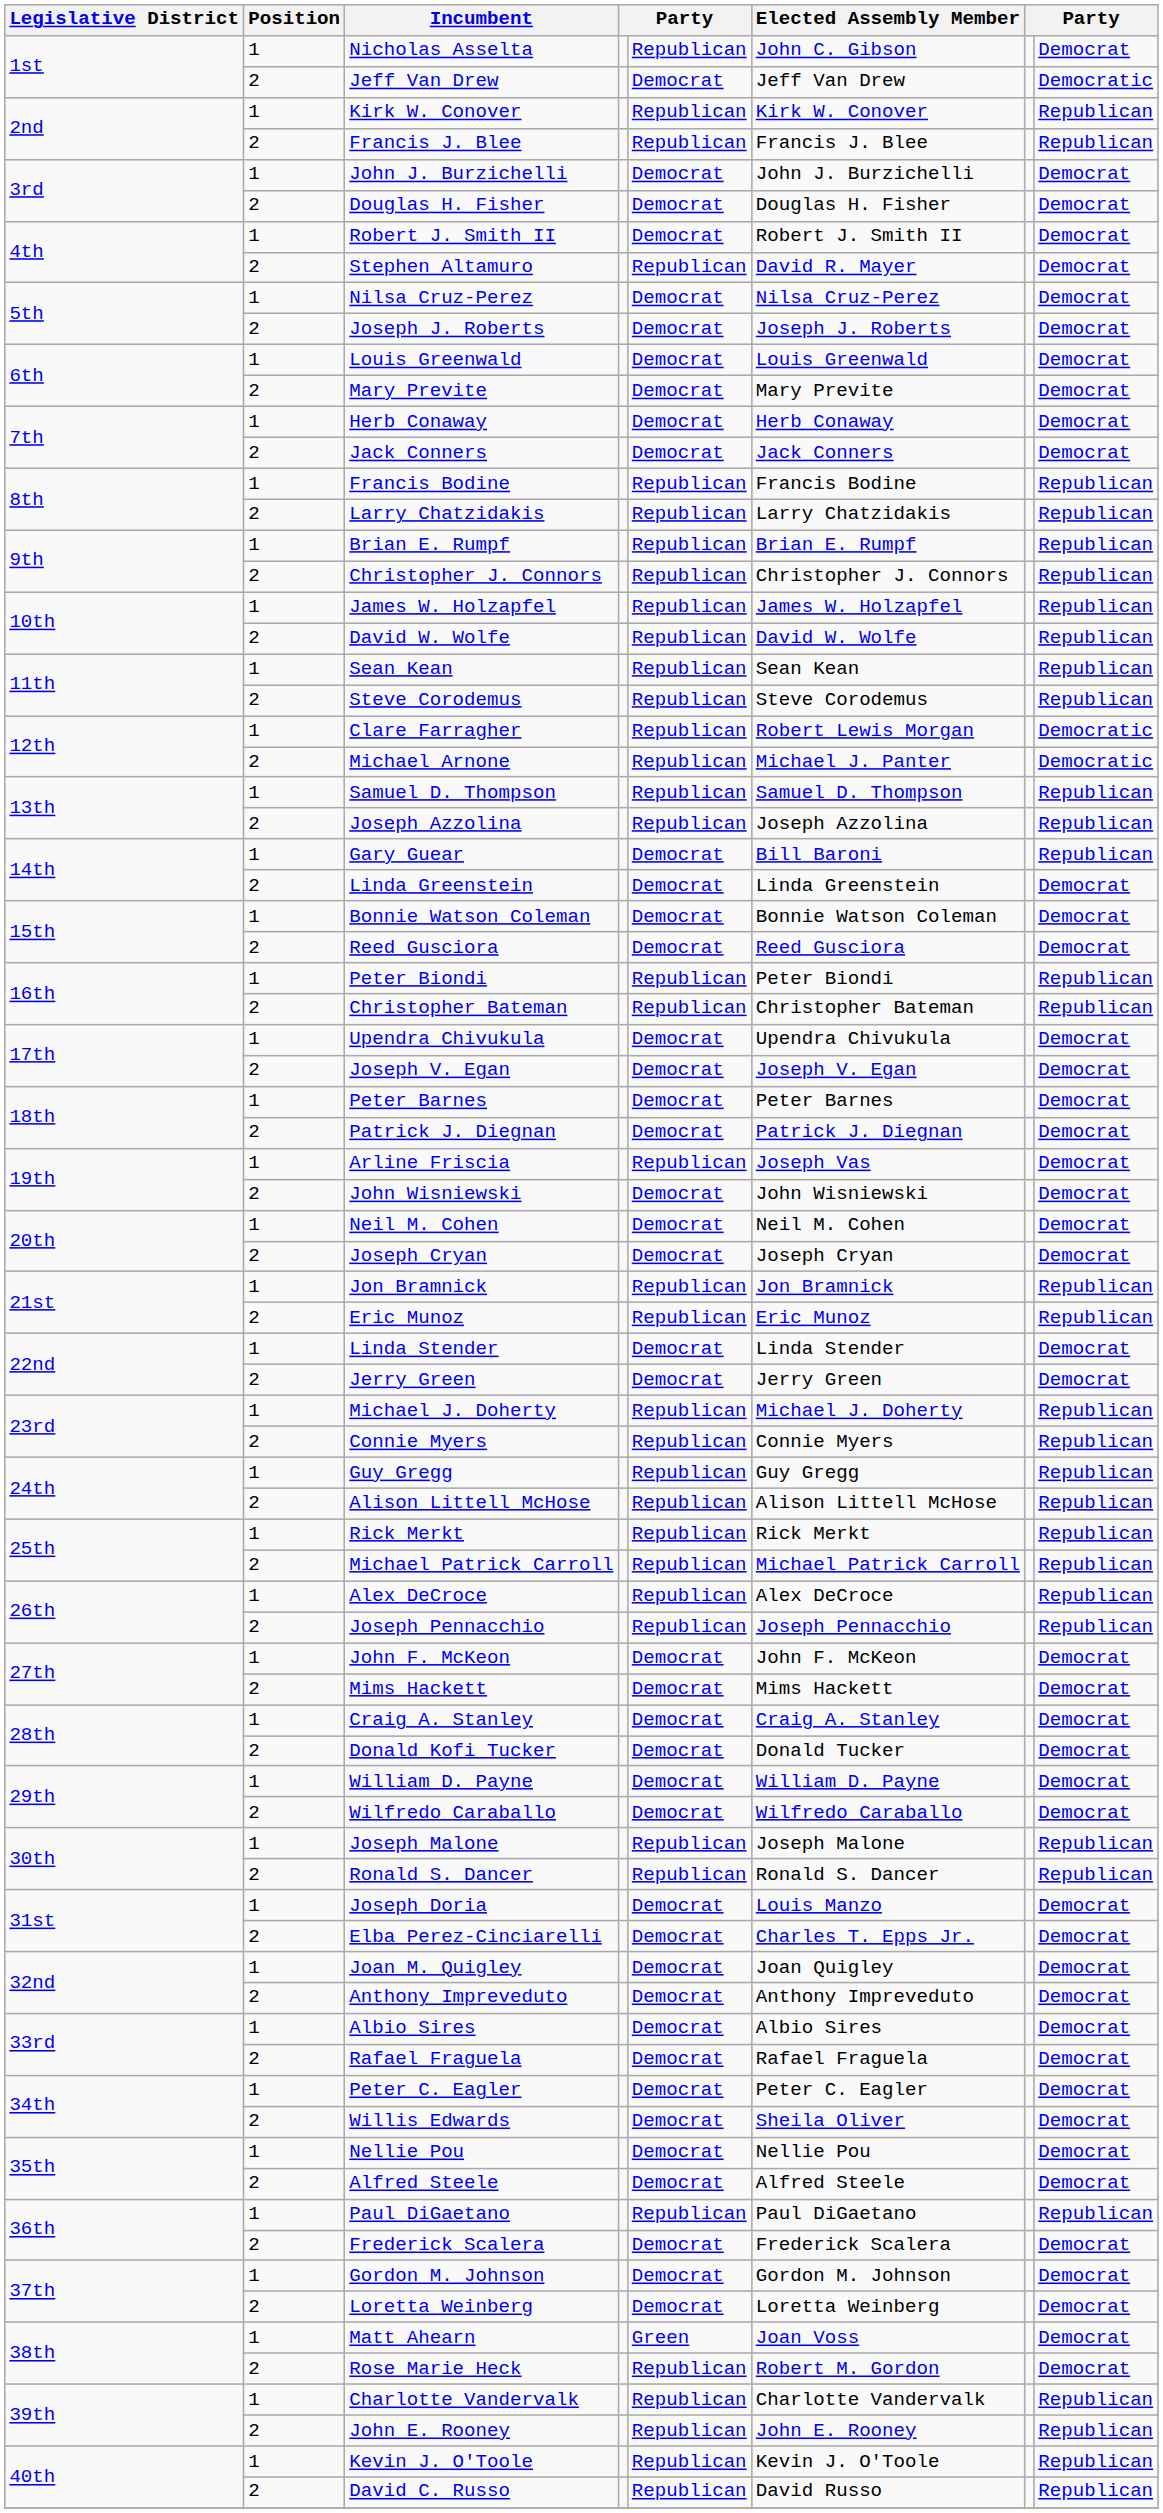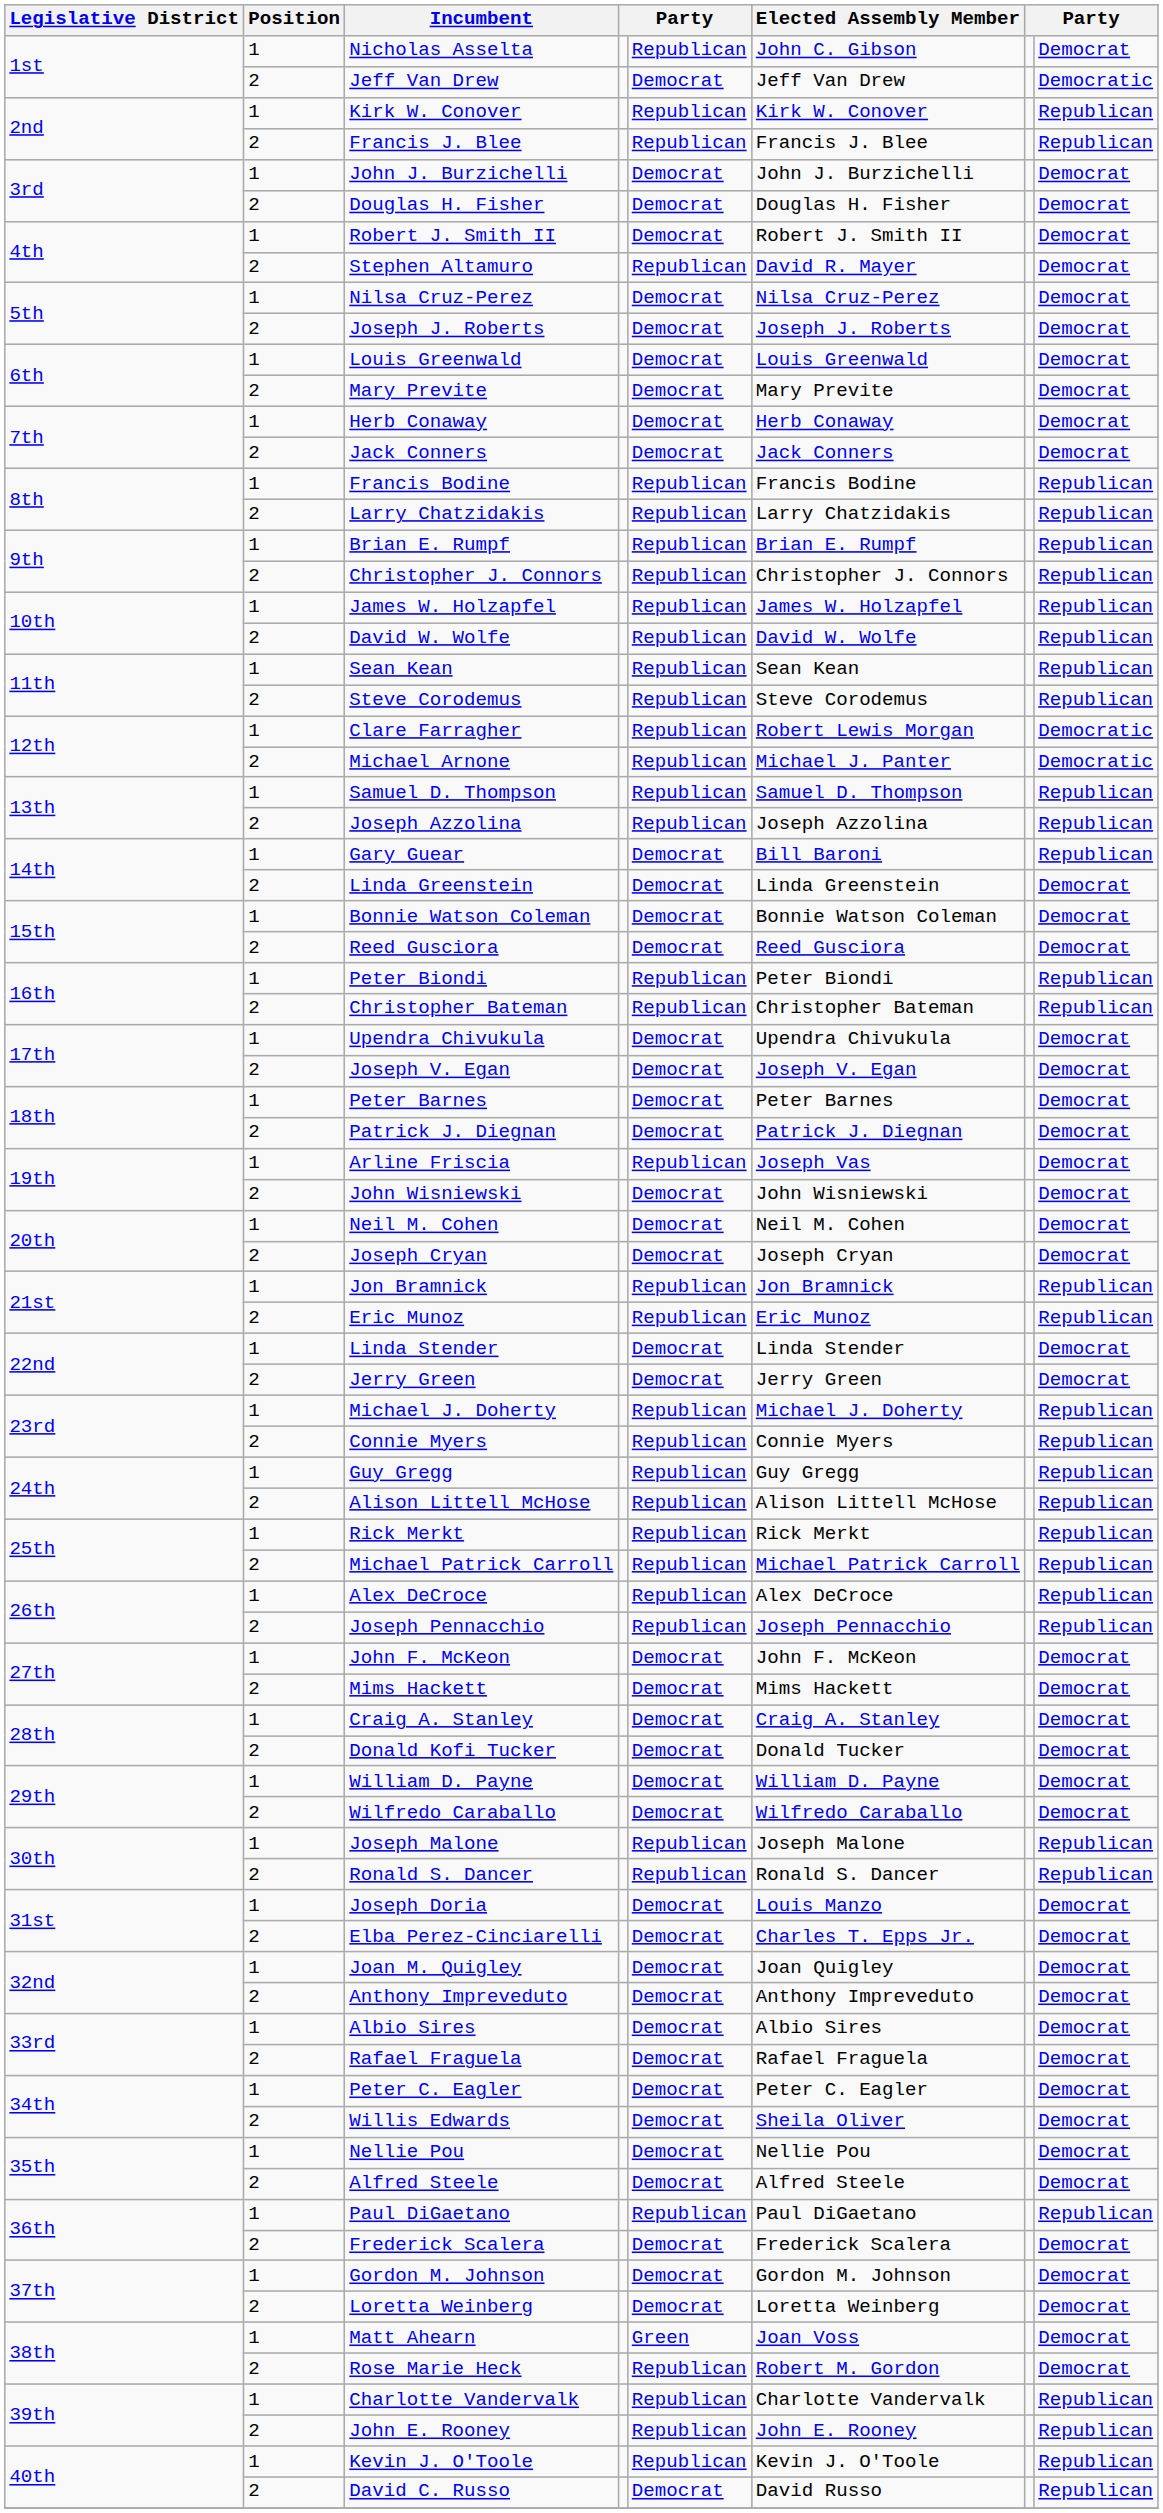(689, 2493) Republican -> (678, 2493) Democrat
